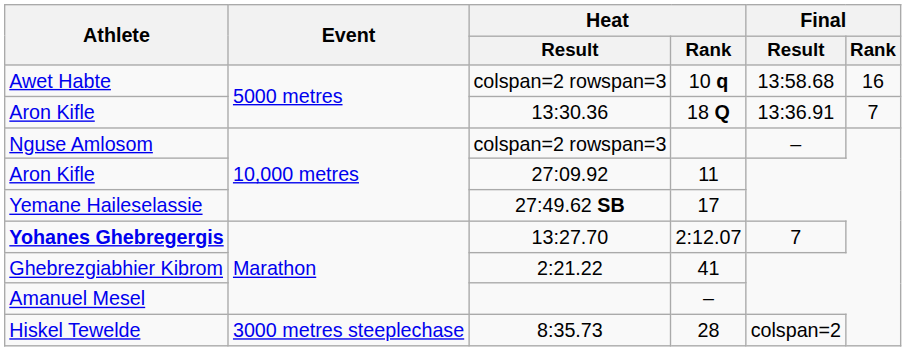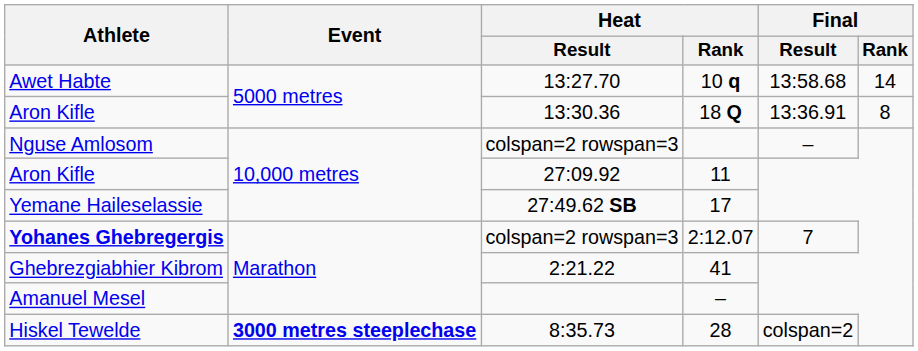(570, 81) colspan=2 rowspan=3 -> (582, 81) 13:27.70
(873, 81) 16 -> (885, 81) 14
(873, 112) 7 -> (885, 112) 8
(570, 237) 13:27.70 -> (582, 237) colspan=2 rowspan=3
(349, 331) normal -> (355, 331) bold
